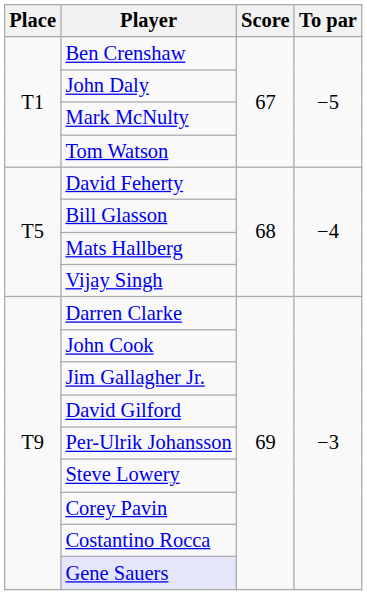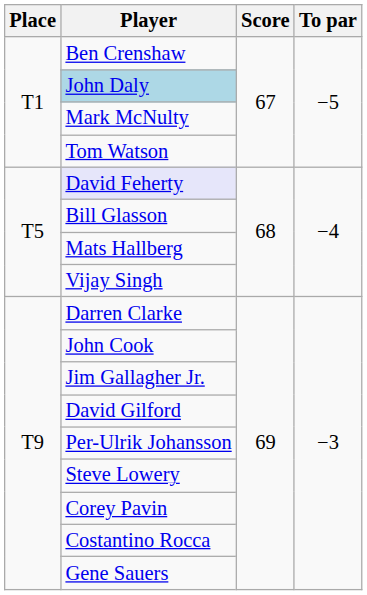(107, 85) no background -> (107, 85) lightblue background
(124, 183) no background -> (124, 183) lavender background
(117, 572) lavender background -> (117, 572) no background
